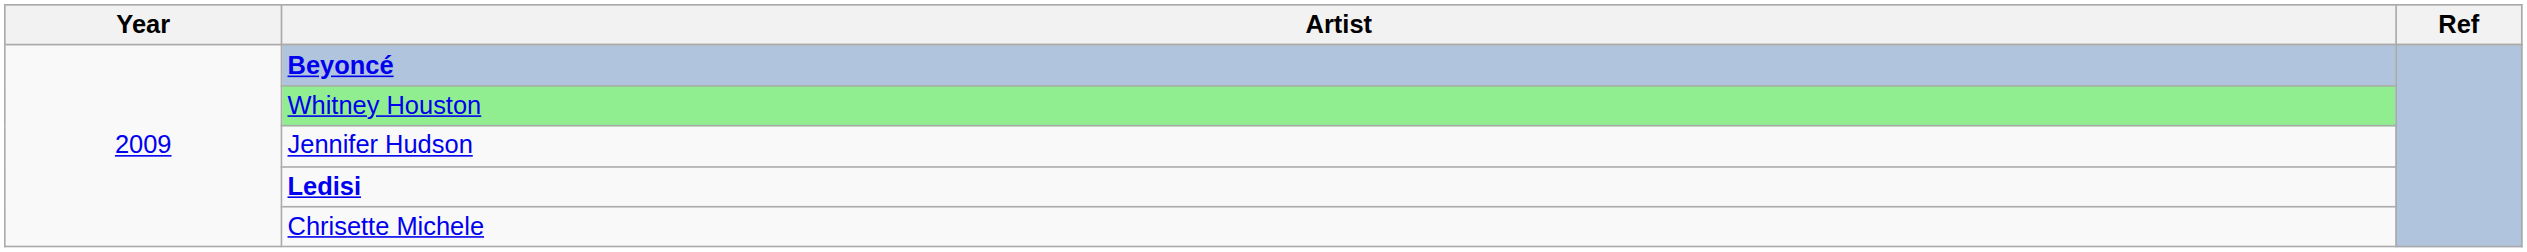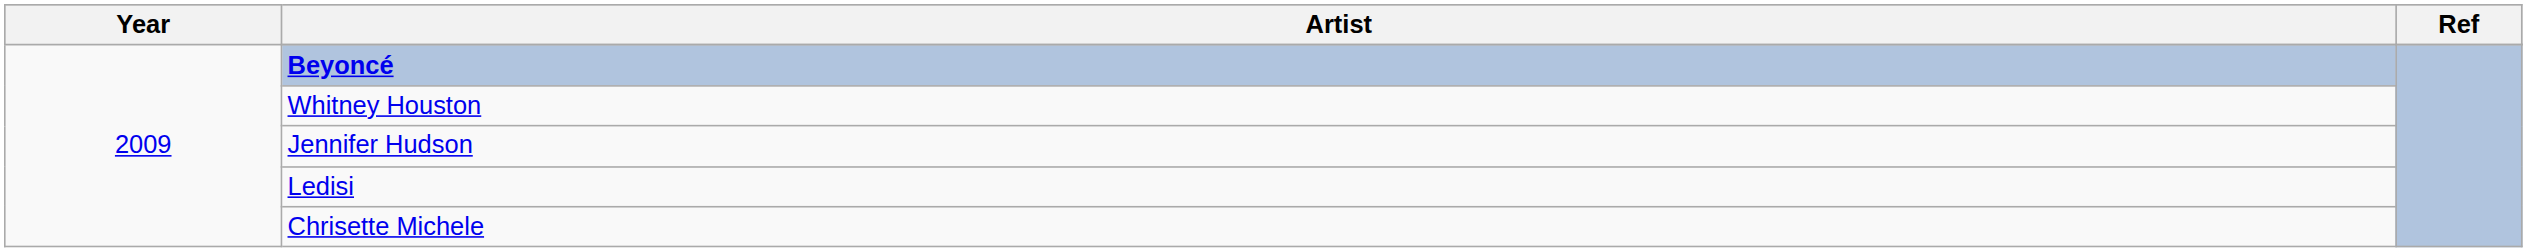(384, 105) lightgreen background -> (384, 105) no background
(324, 186) bold -> (321, 186) normal
